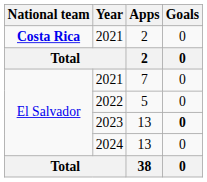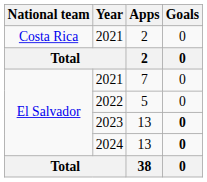(49, 36) bold -> (49, 36) normal
(182, 144) normal -> (182, 144) bold
